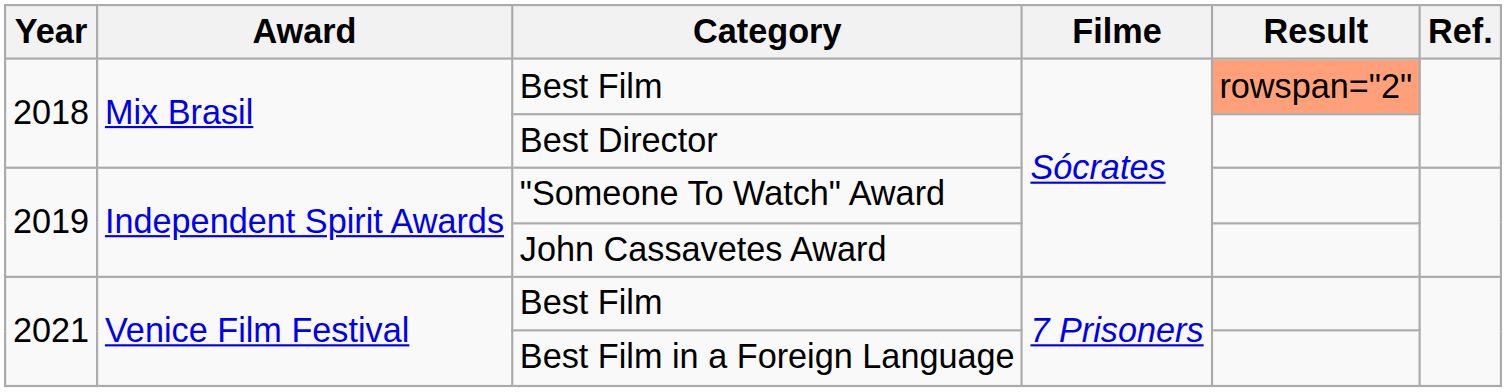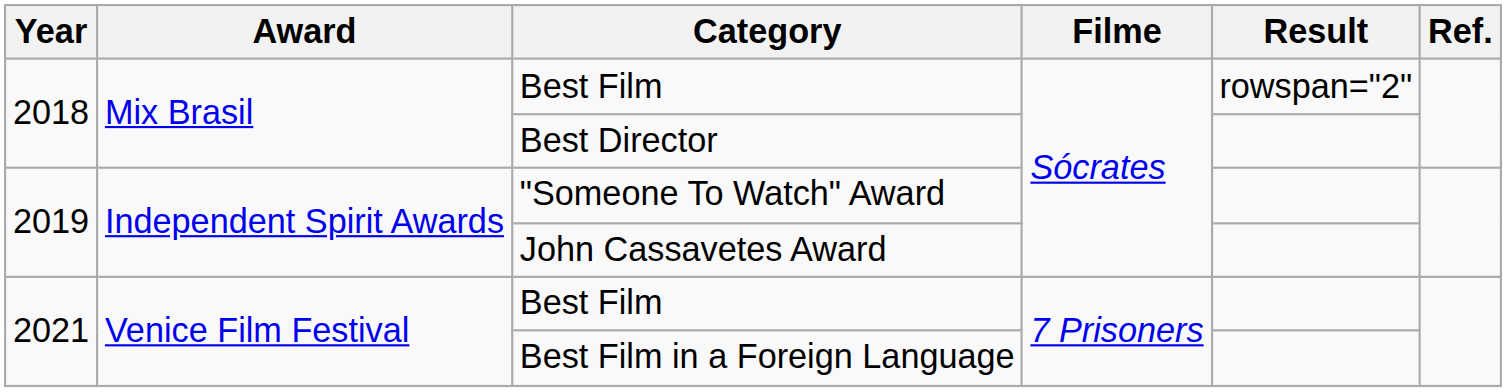(1316, 85) lightsalmon background -> (1316, 85) no background
